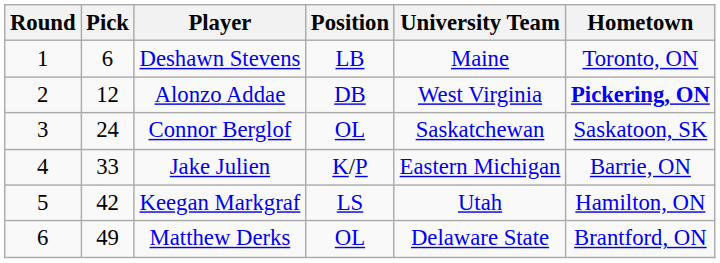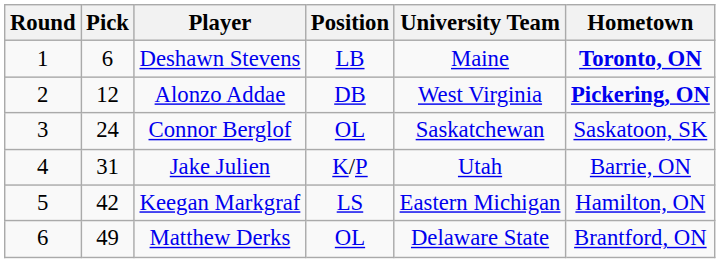(640, 58) normal -> (640, 58) bold
(108, 166) 33 -> (108, 166) 31
(480, 166) Eastern Michigan -> (480, 166) Utah
(480, 202) Utah -> (480, 202) Eastern Michigan
